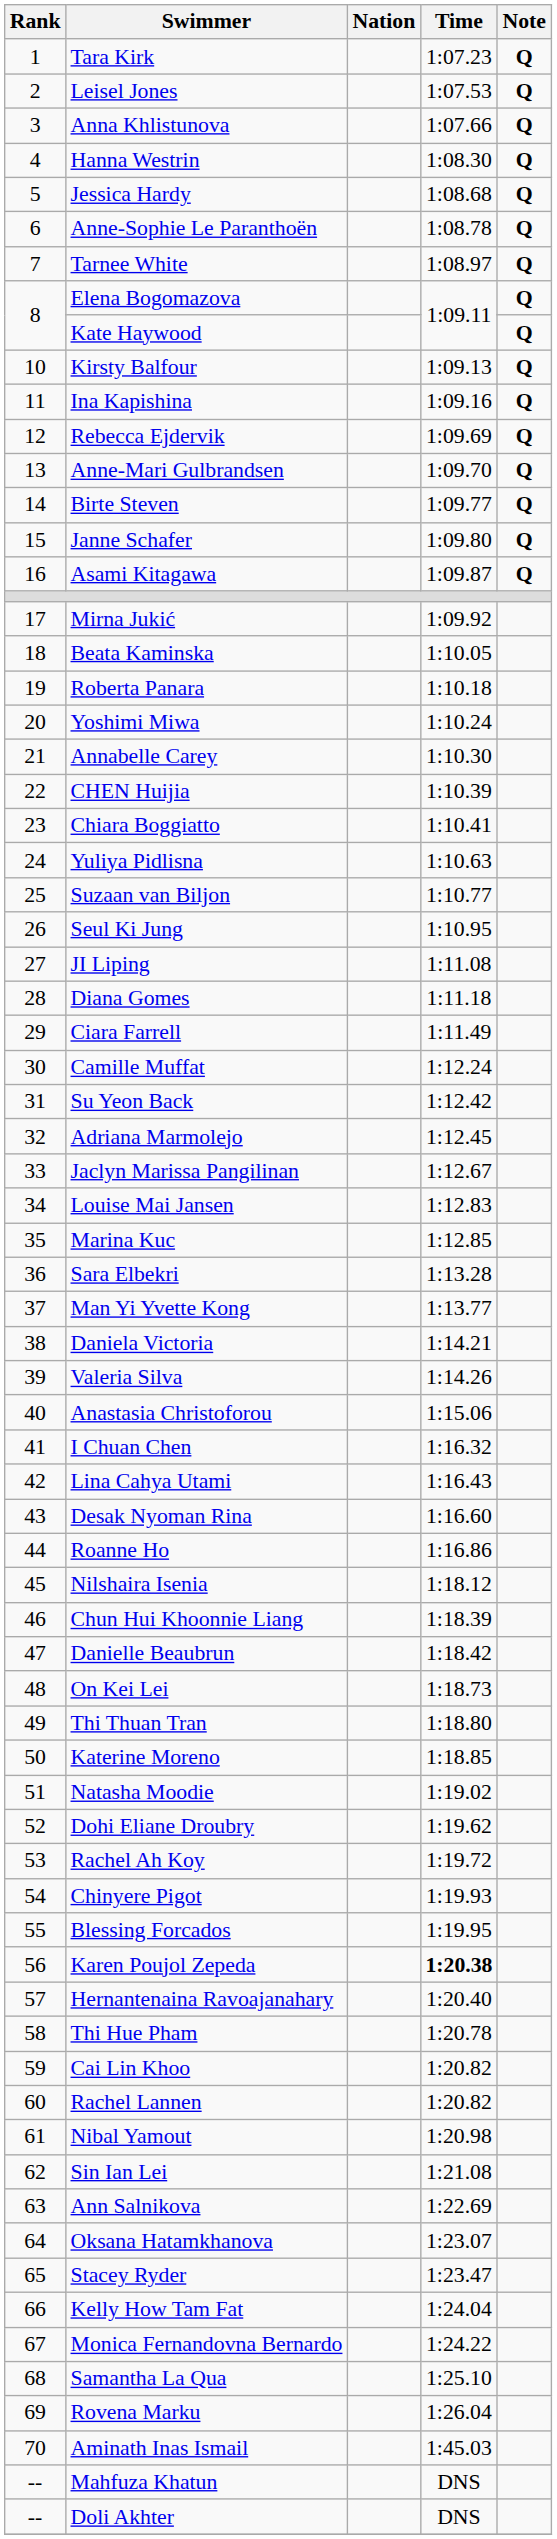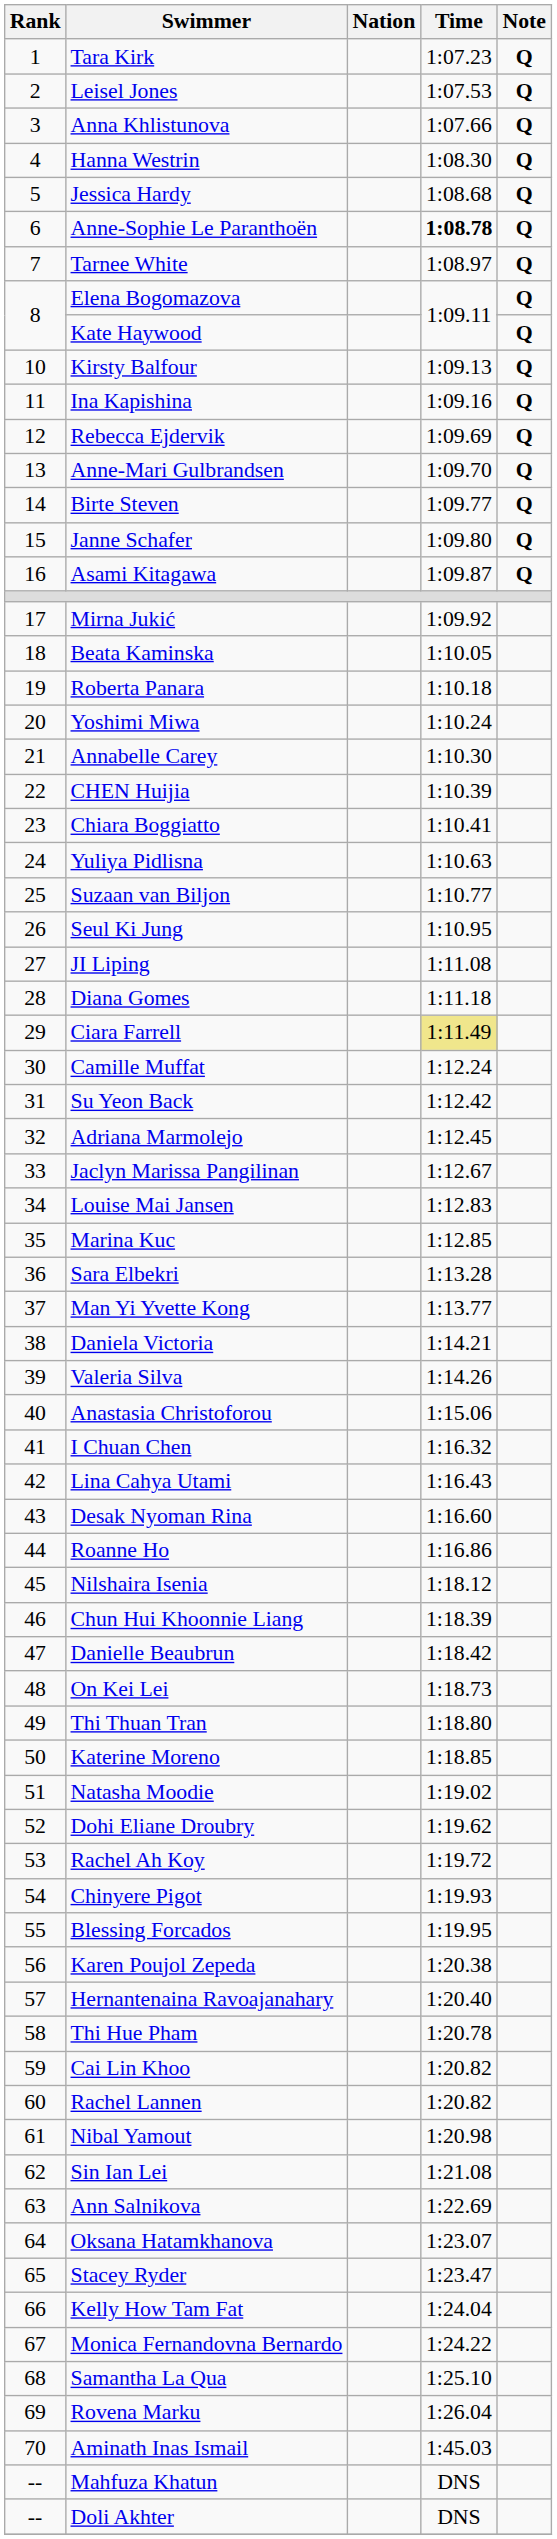(459, 228) normal -> (459, 228) bold
(459, 1032) no background -> (459, 1032) khaki background
(459, 1964) bold -> (459, 1964) normal
